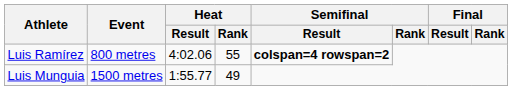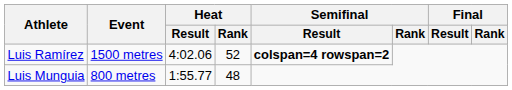(123, 55) 800 metres -> (127, 55) 1500 metres
(233, 55) 55 -> (233, 55) 52
(127, 75) 1500 metres -> (123, 75) 800 metres
(233, 75) 49 -> (233, 75) 48
